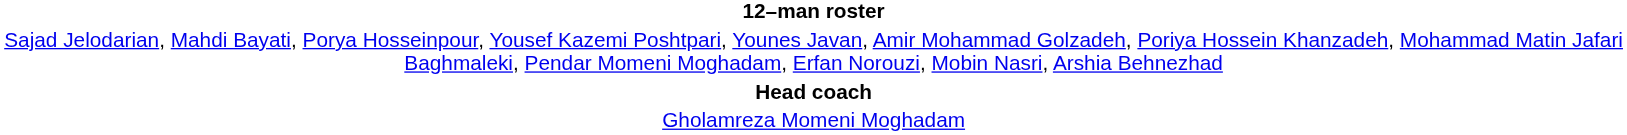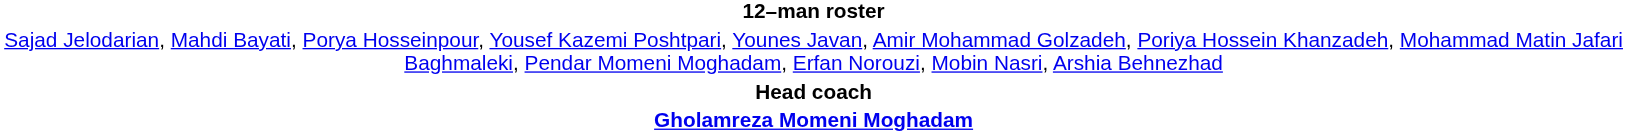(814, 120) normal -> (814, 120) bold
